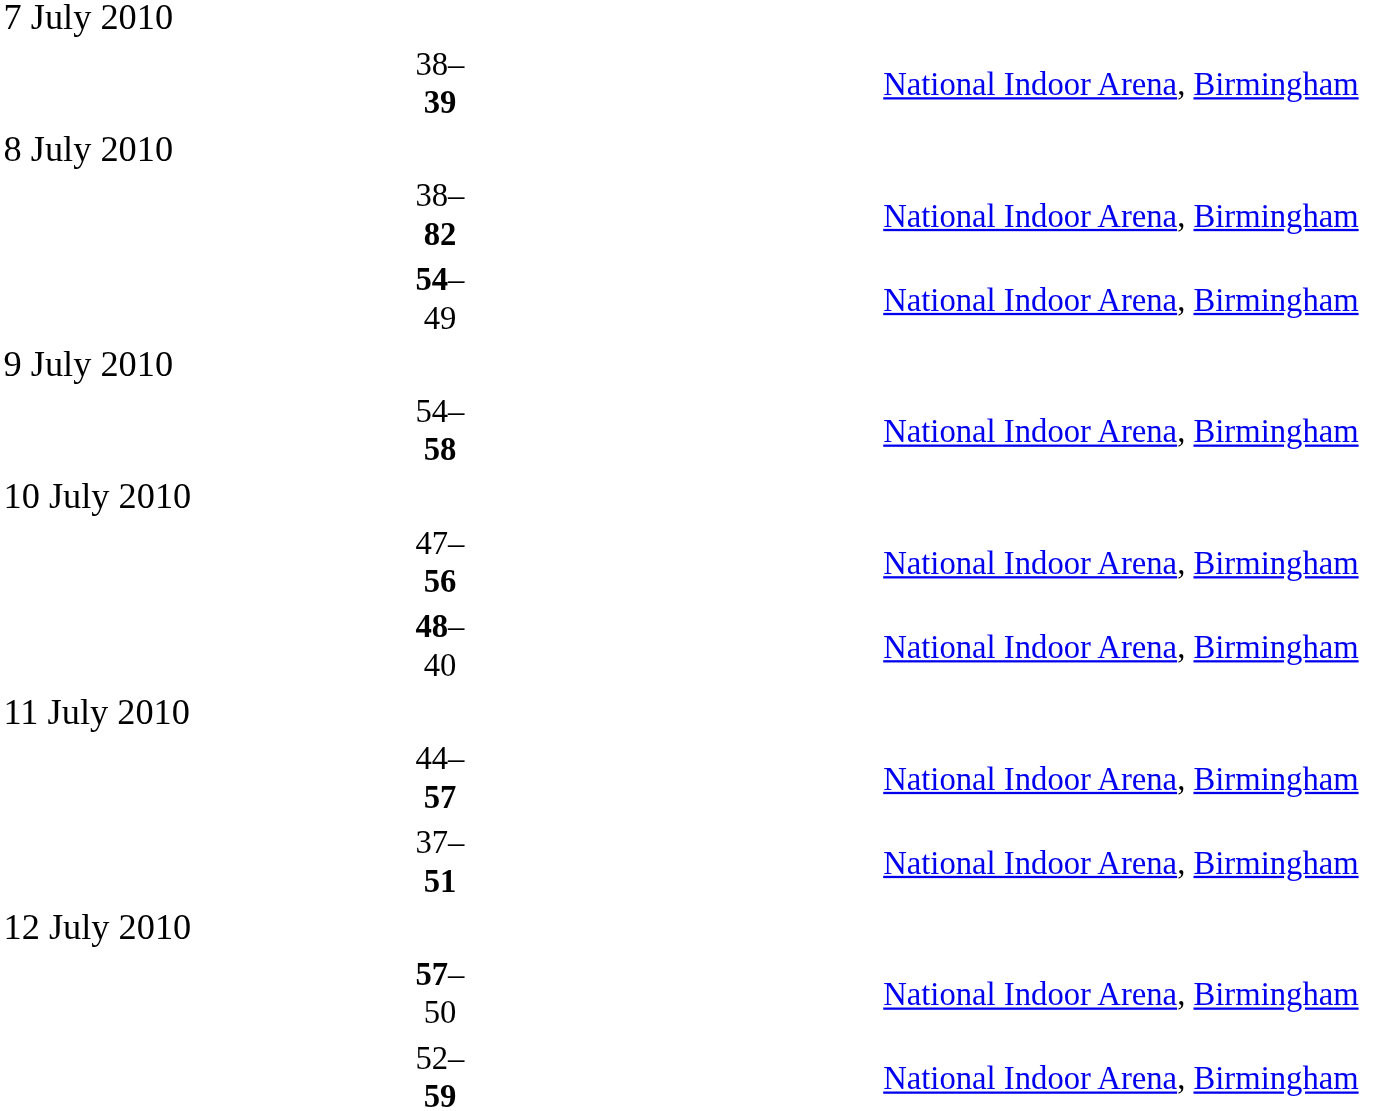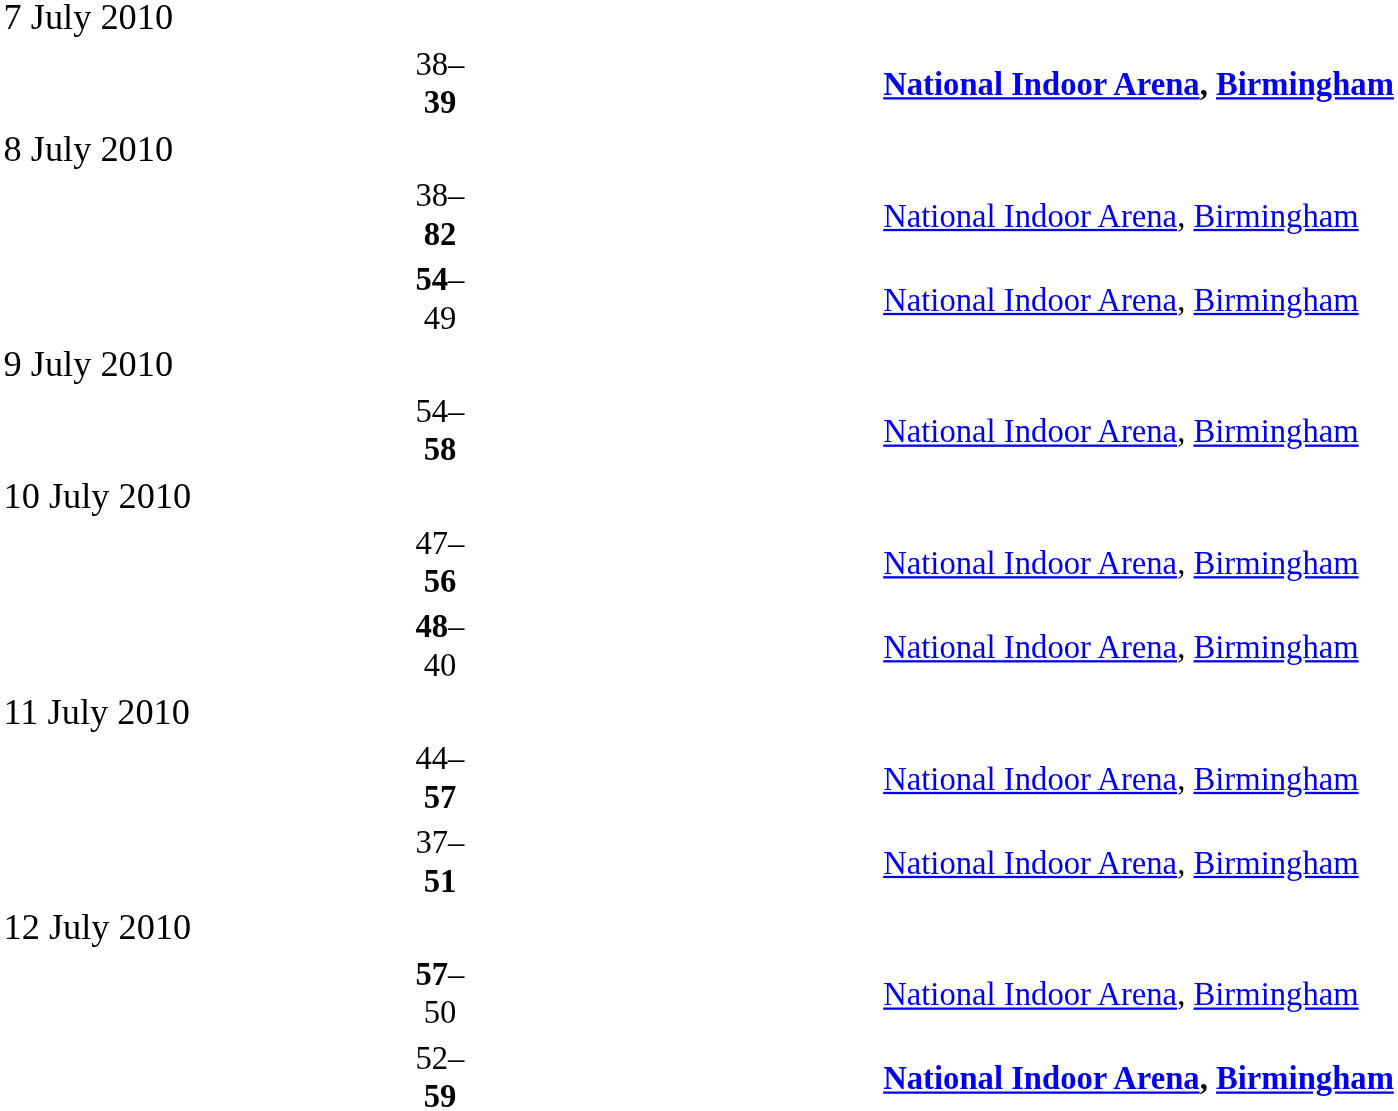(1121, 82) normal -> (1139, 82) bold
(1121, 1077) normal -> (1139, 1077) bold
